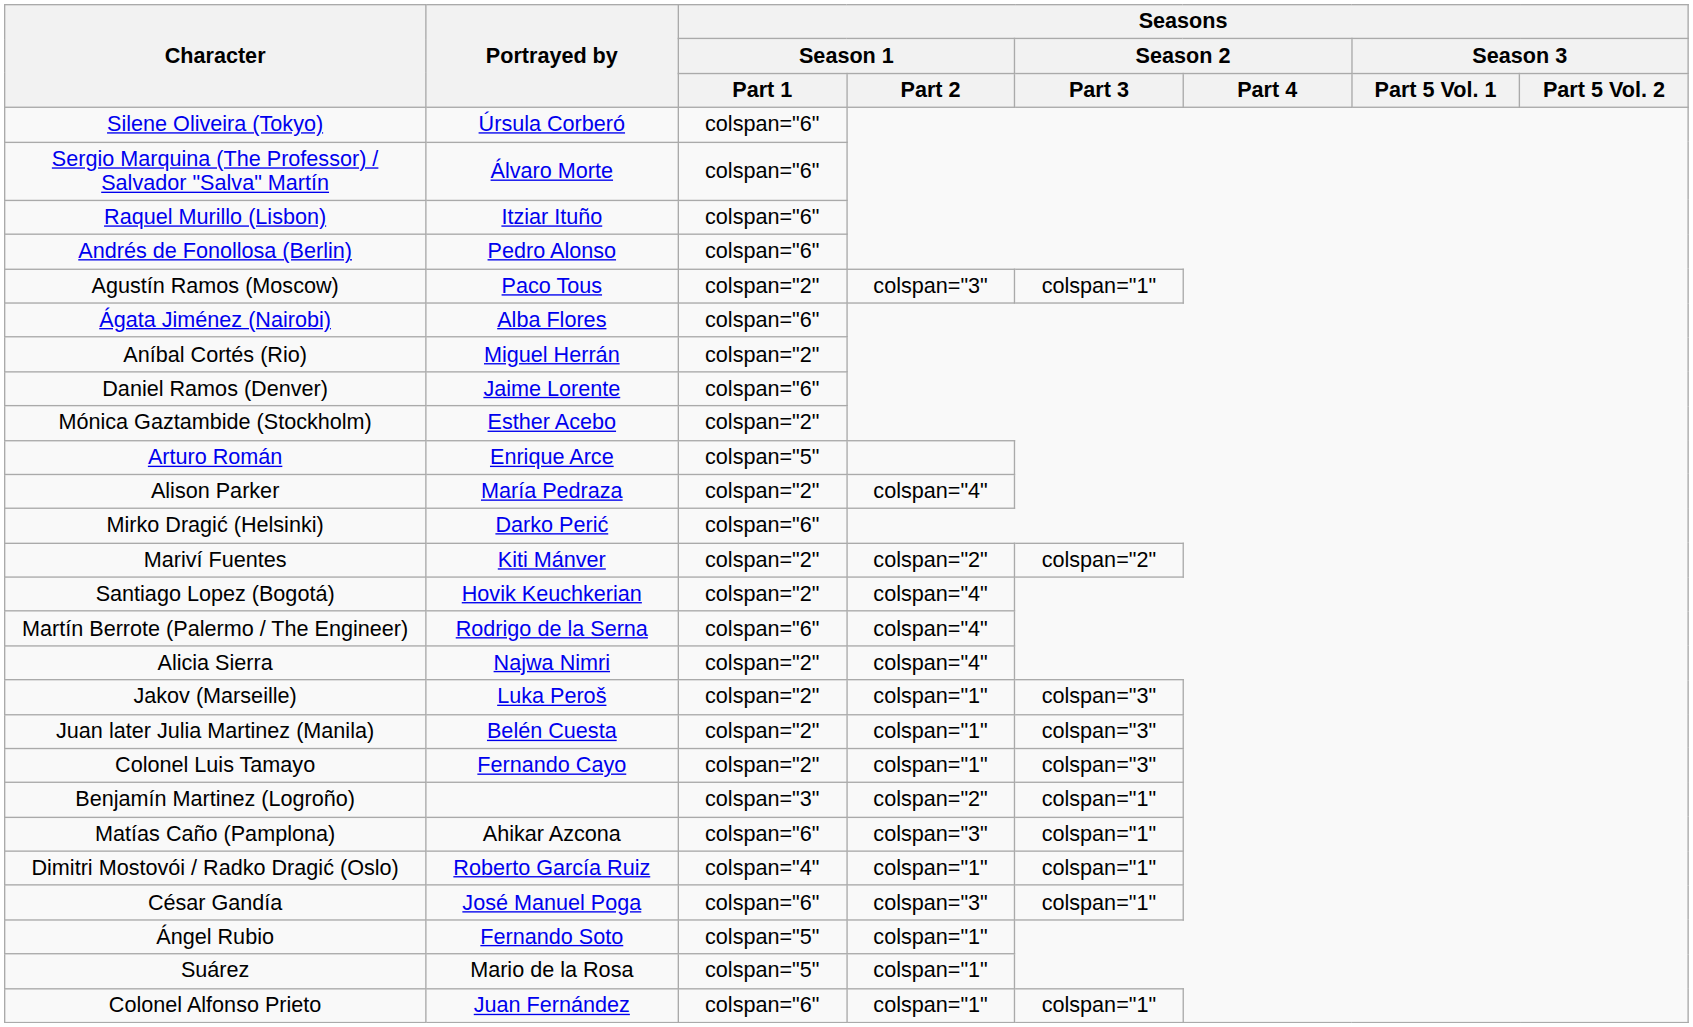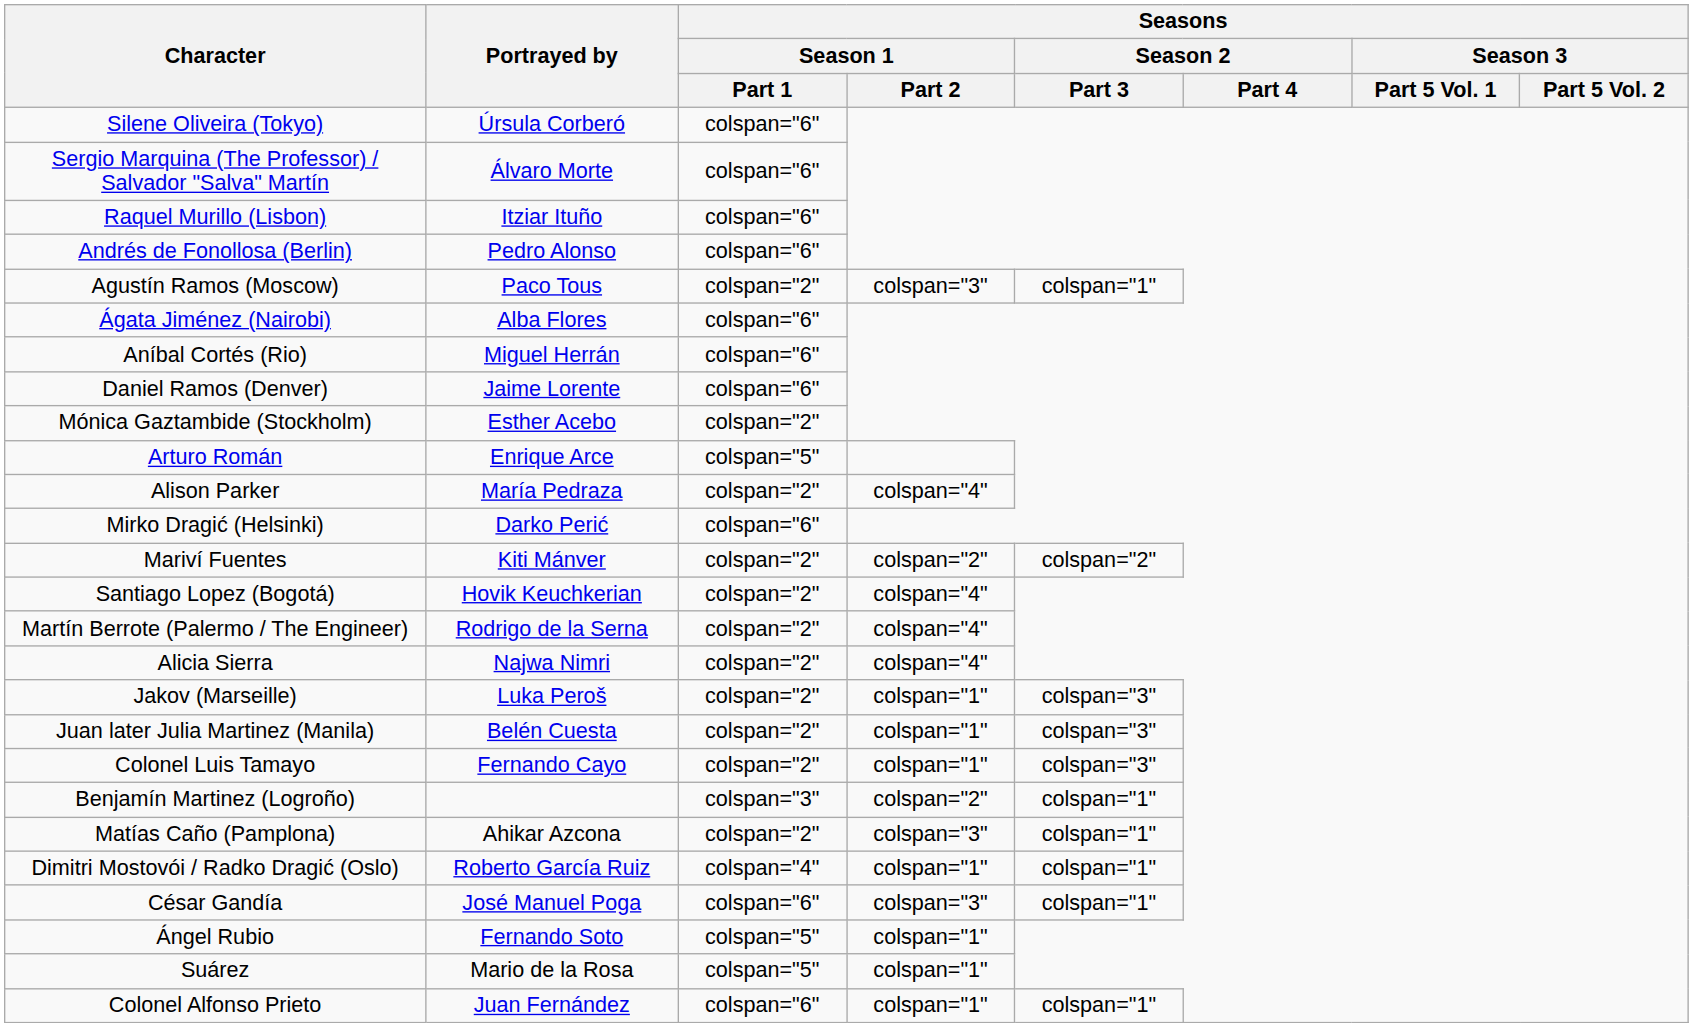(762, 354) colspan="2" -> (762, 354) colspan="6"
(762, 628) colspan="6" -> (762, 628) colspan="2"
(762, 833) colspan="6" -> (762, 833) colspan="2"
